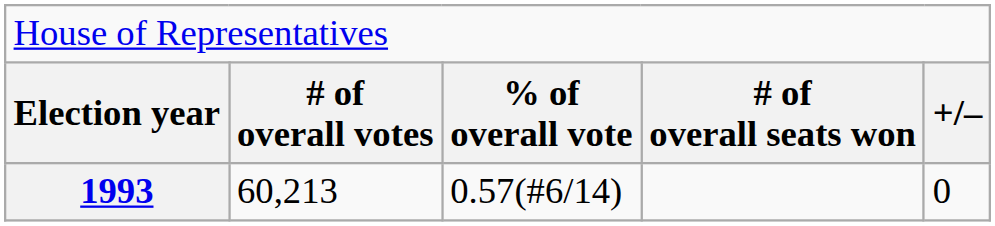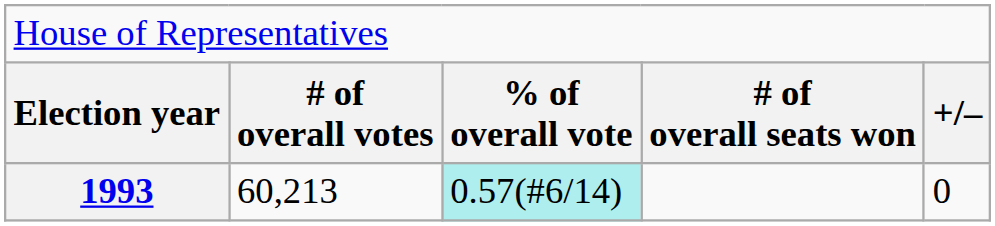(536, 190) no background -> (536, 190) paleturquoise background
